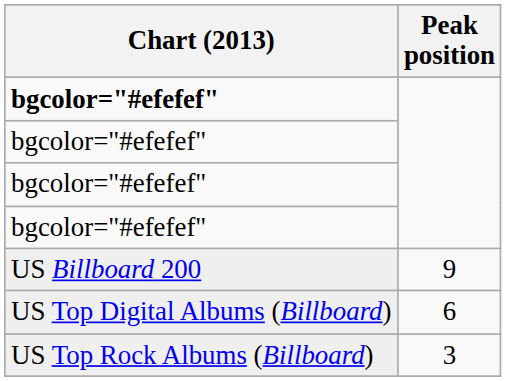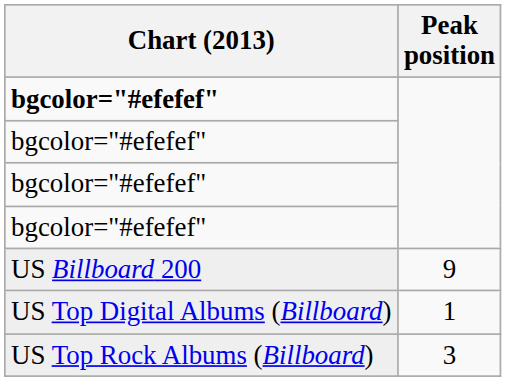(449, 311) 6 -> (449, 311) 1
